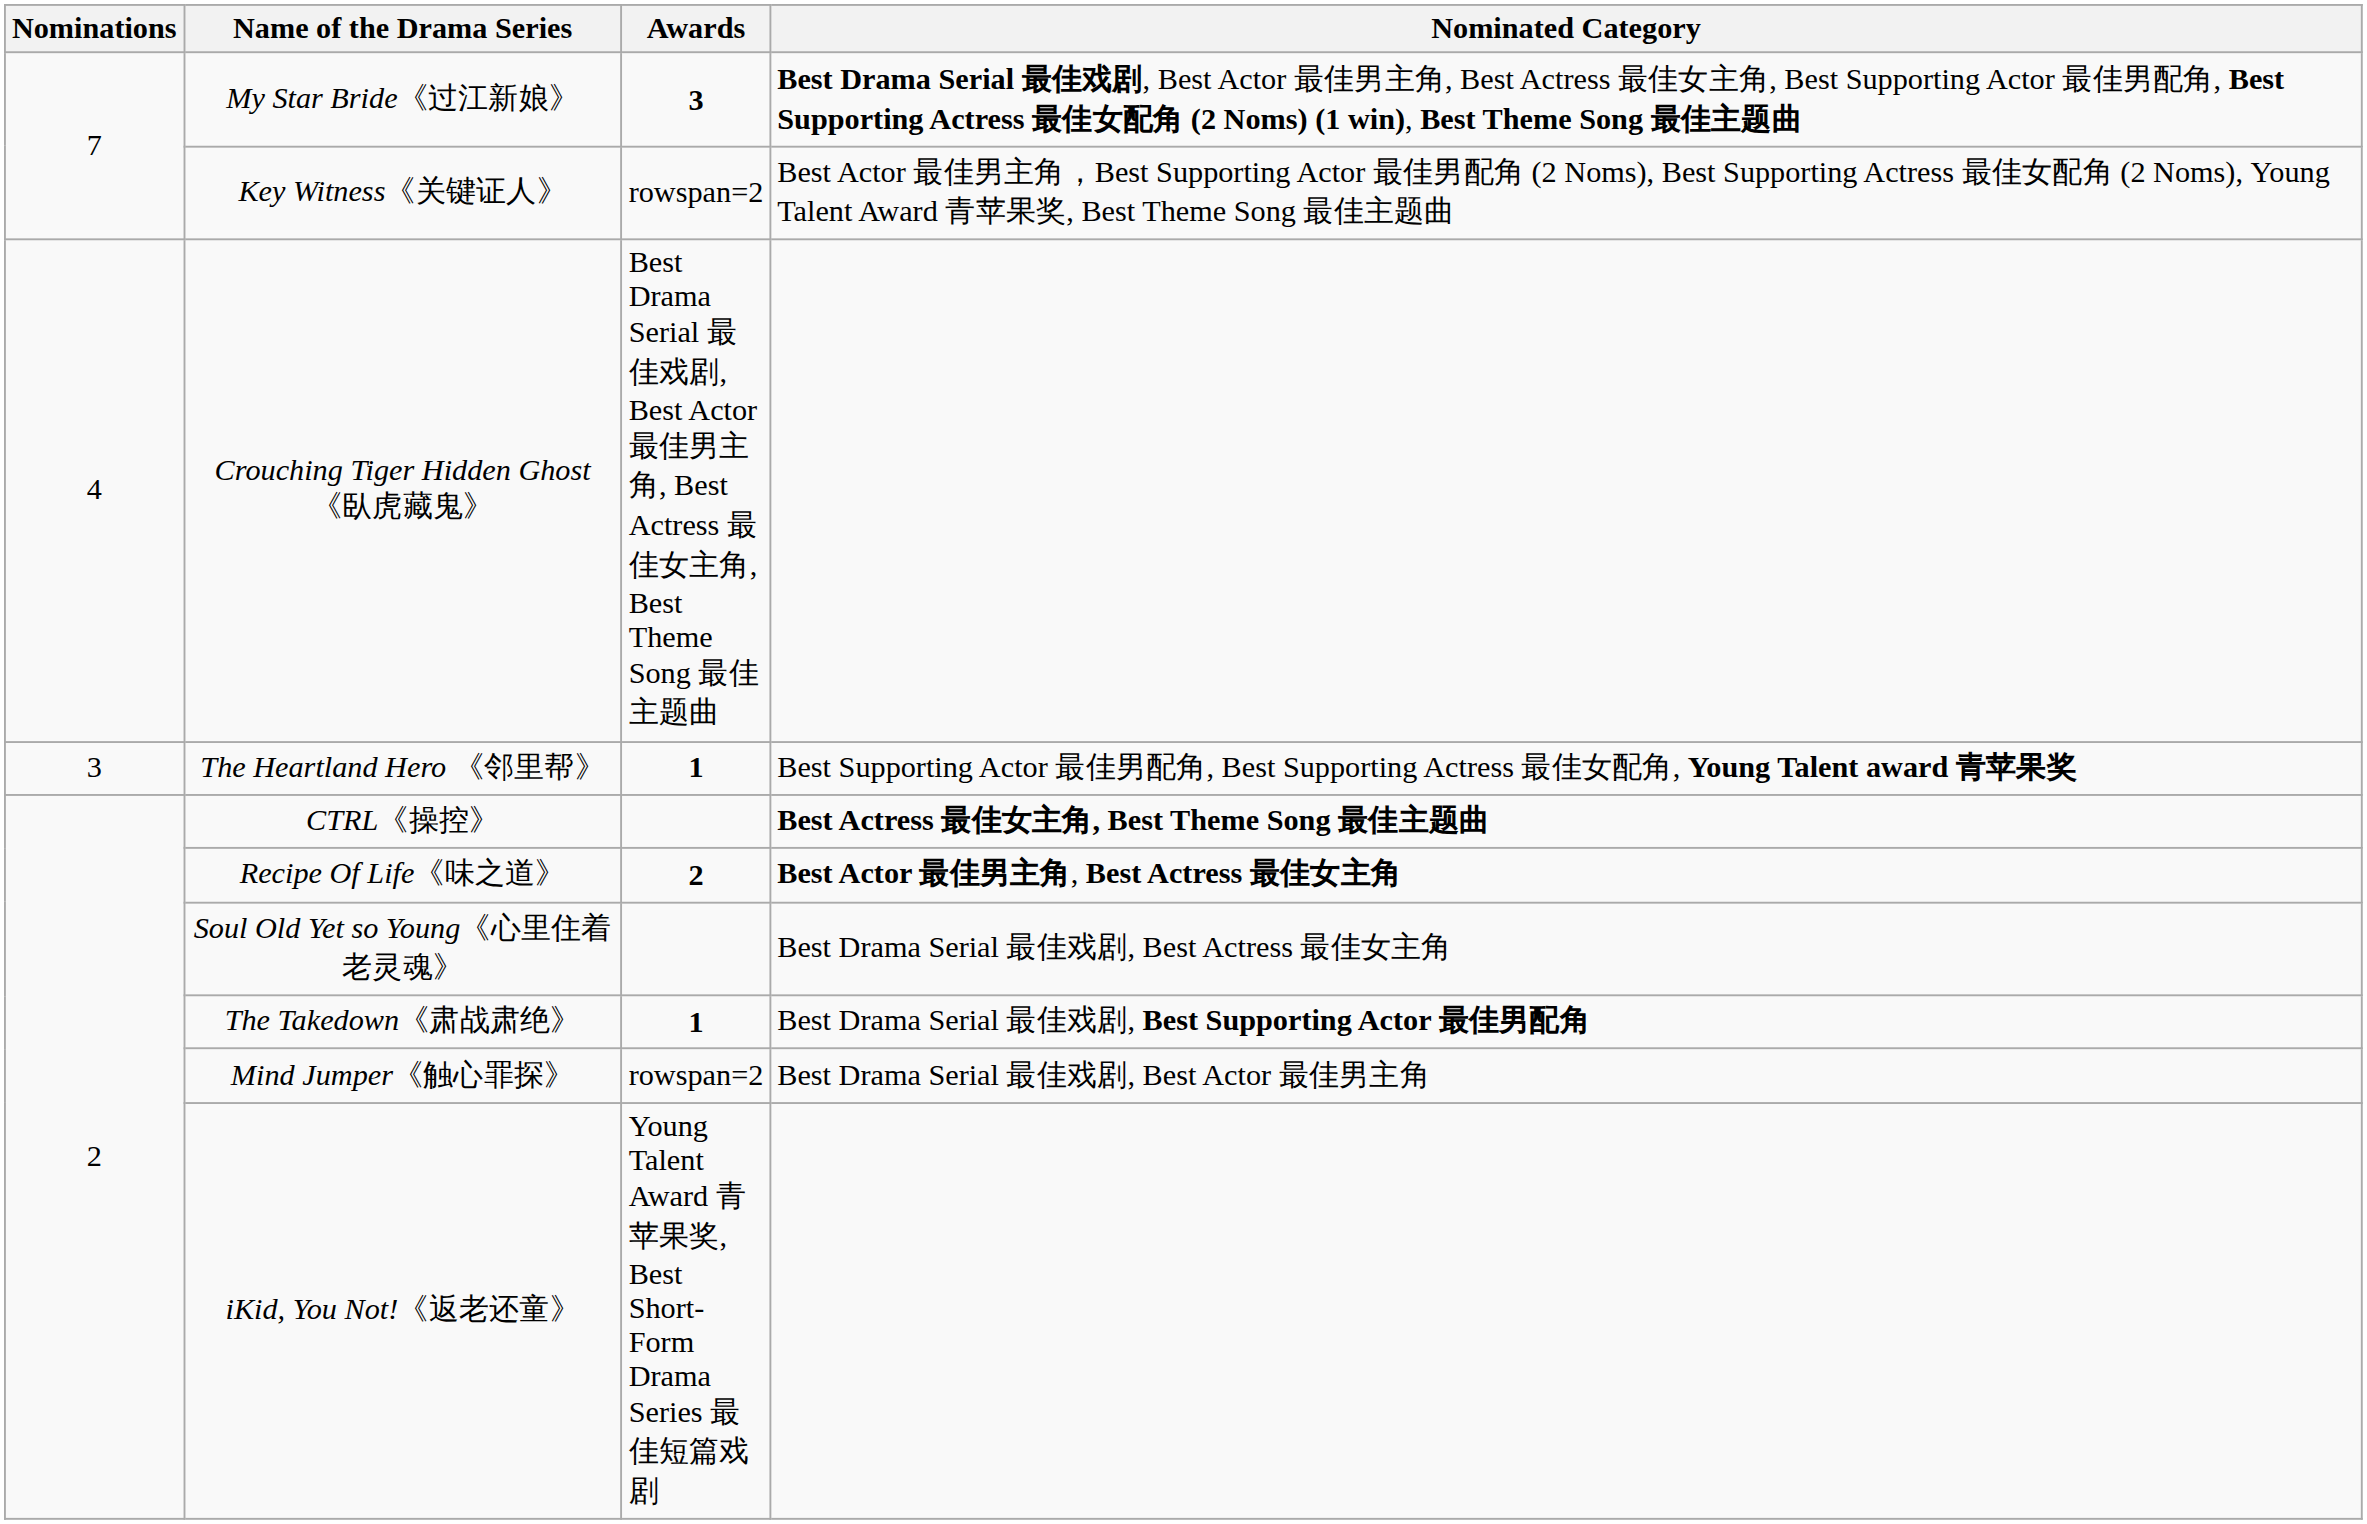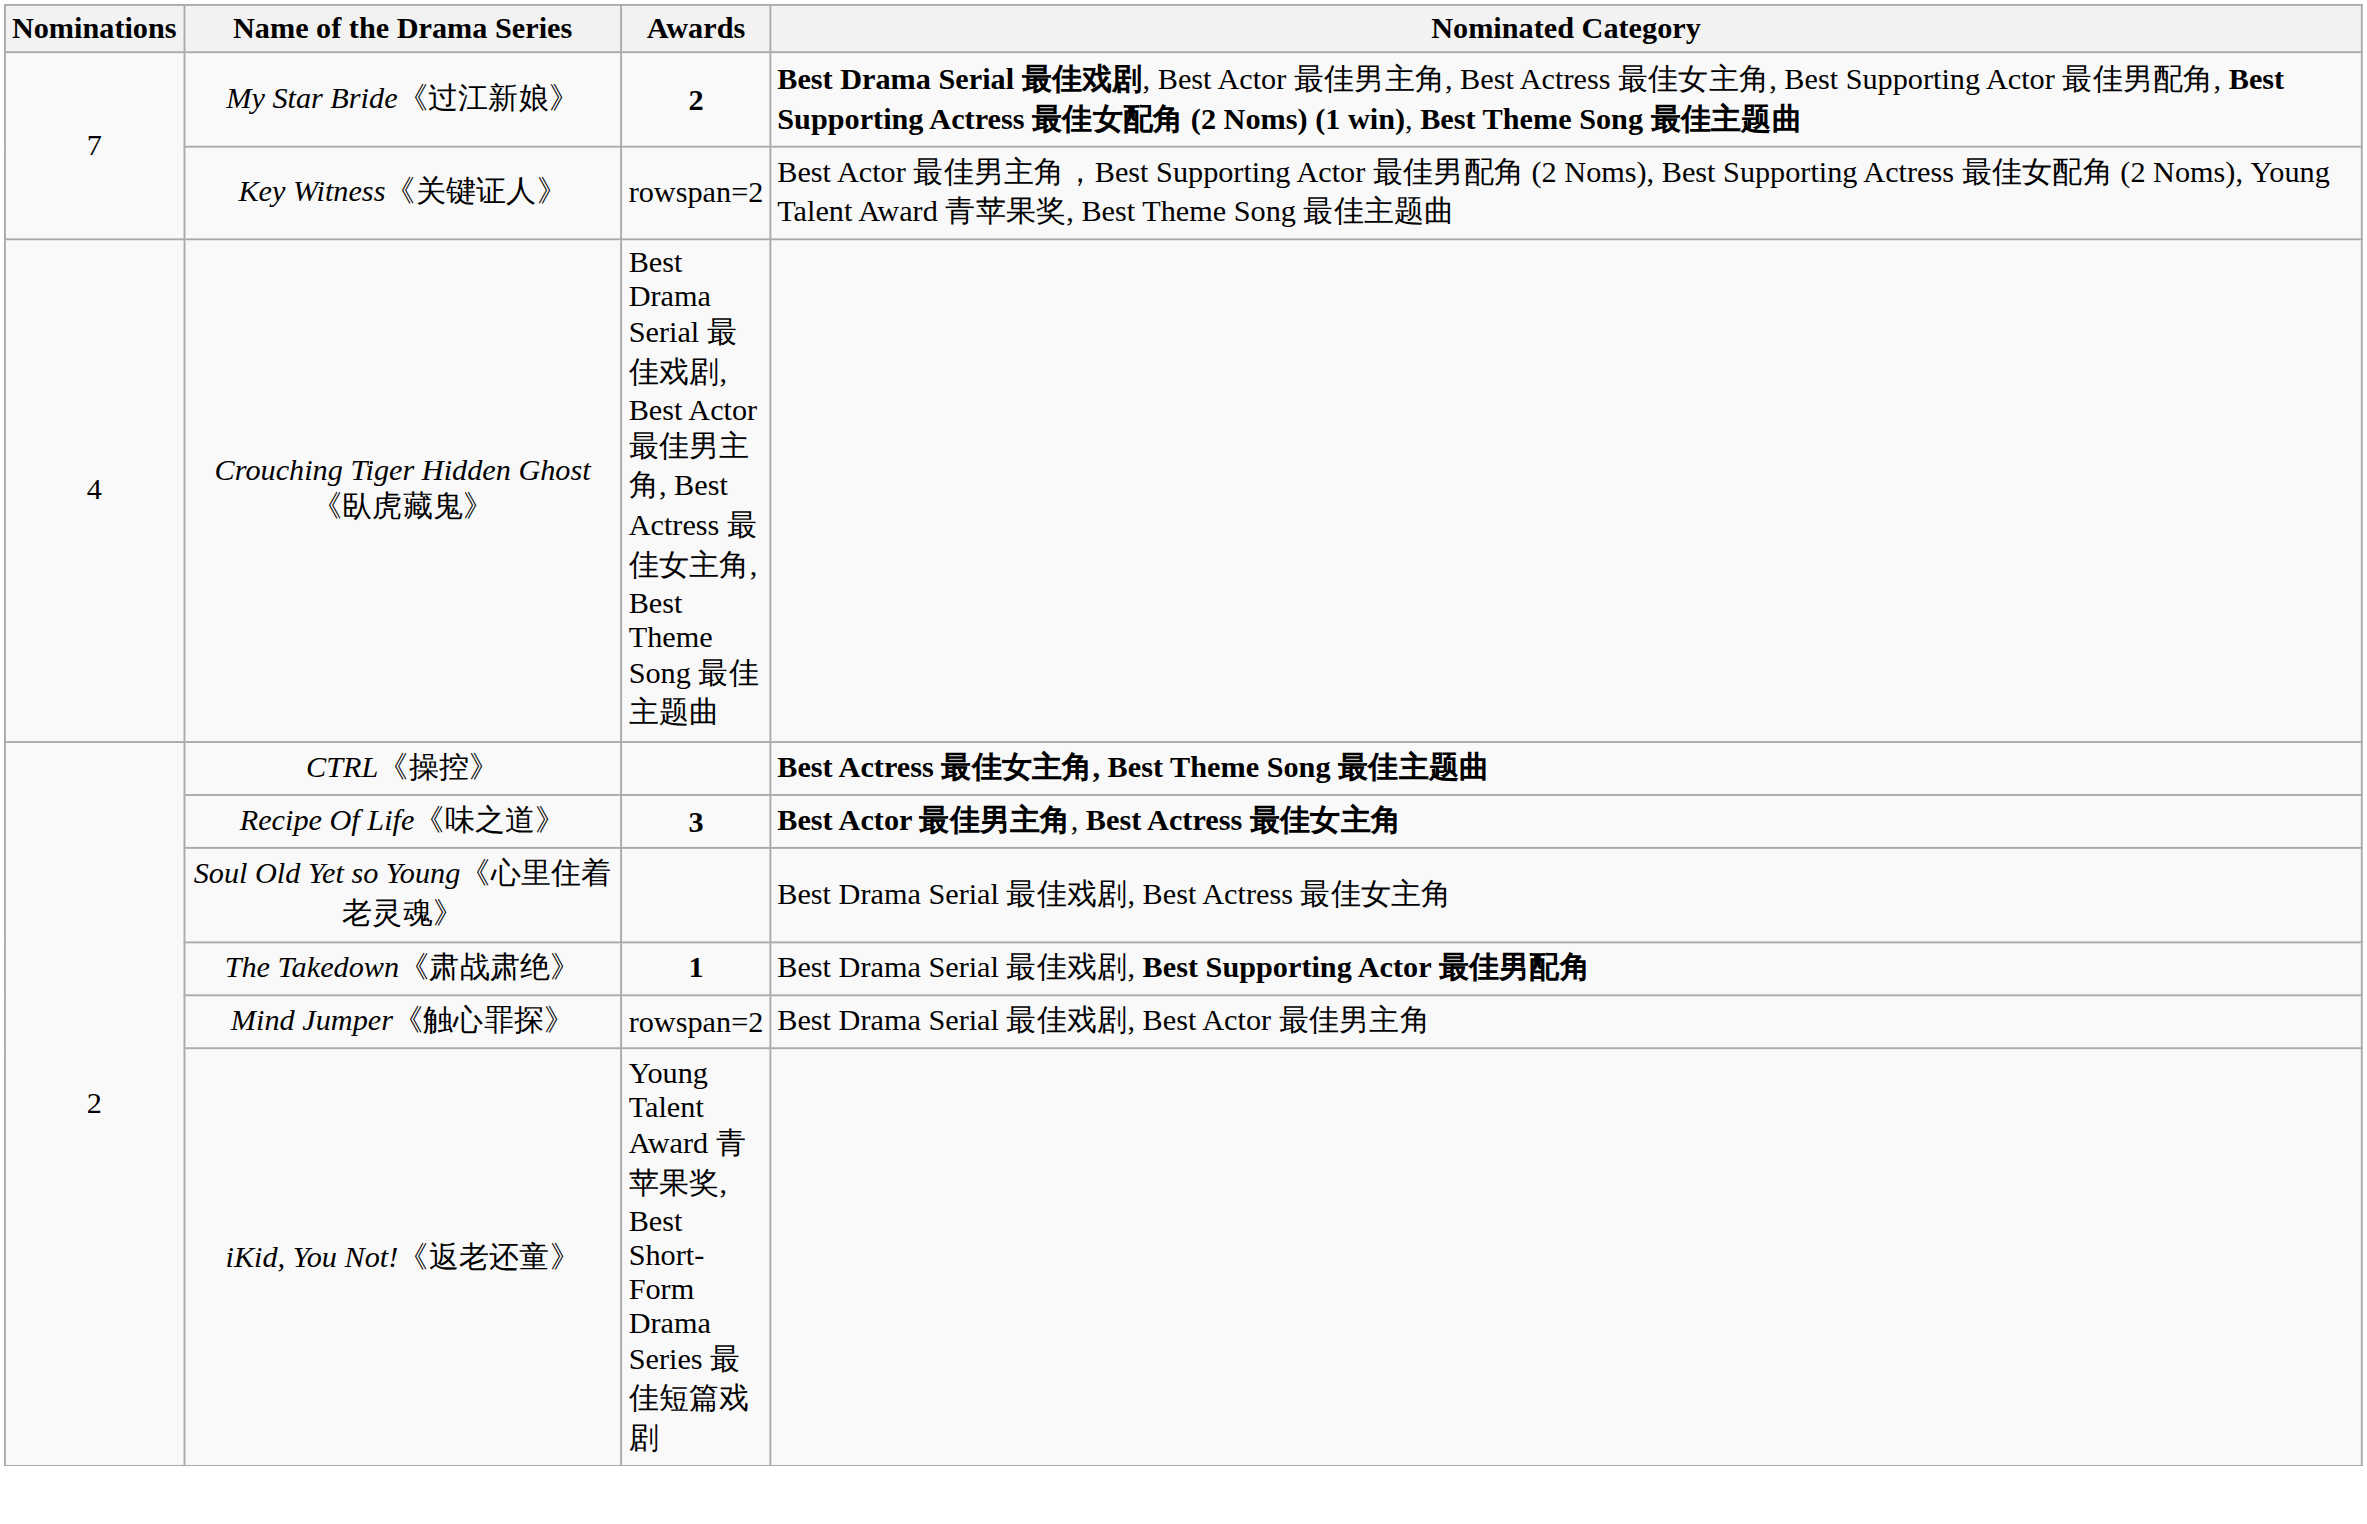(696, 99) 3 -> (696, 99) 2
- row: (403, 766)
(696, 874) 2 -> (696, 821) 3
